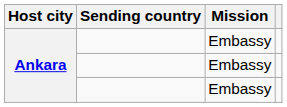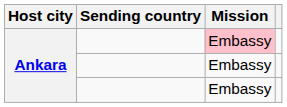(240, 41) no background -> (240, 41) pink background
